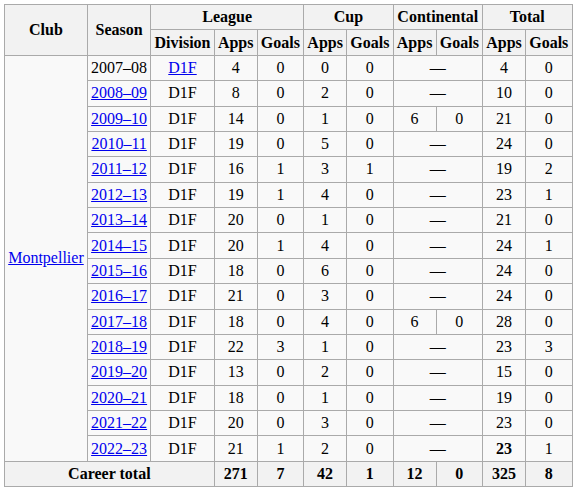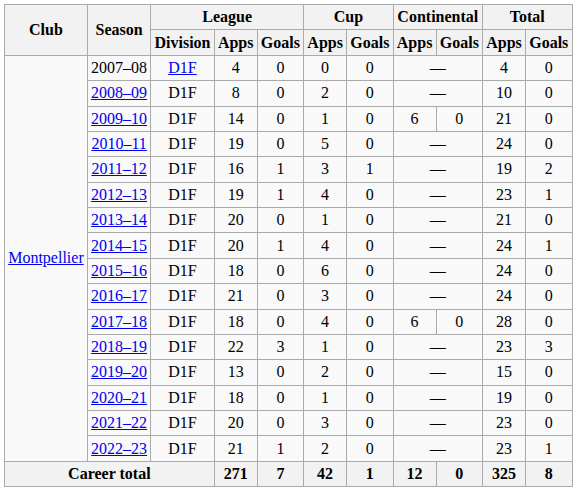(504, 448) bold -> (504, 448) normal
